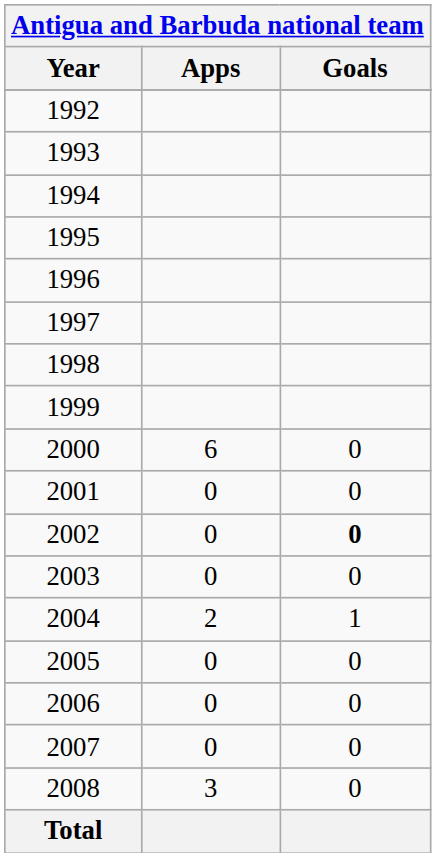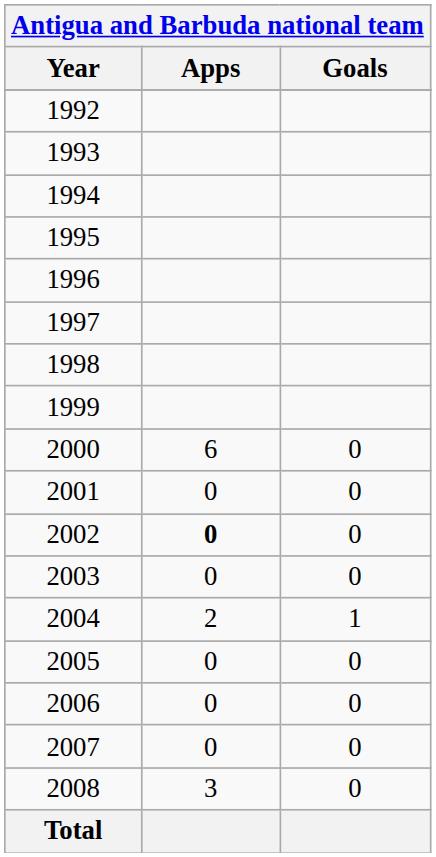(211, 534) normal -> (211, 534) bold
(355, 534) bold -> (355, 534) normal
